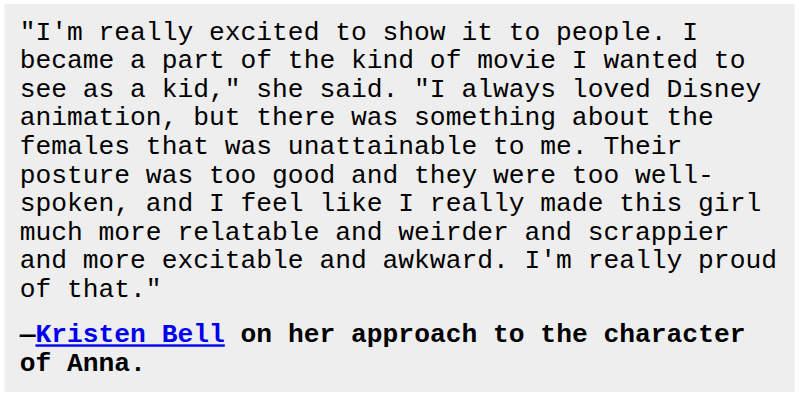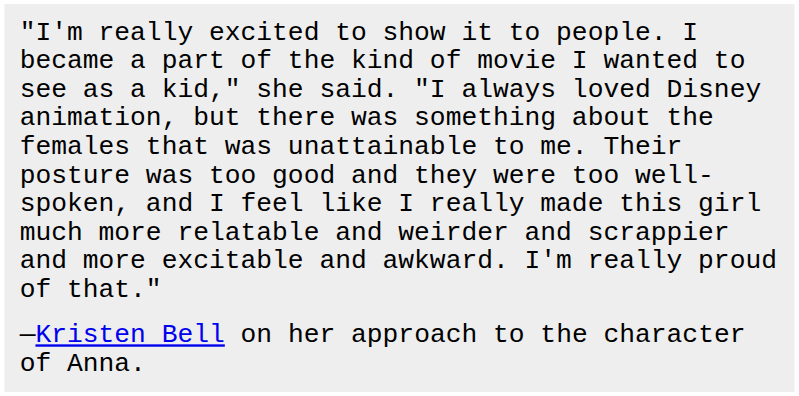(383, 349) bold -> (383, 349) normal
